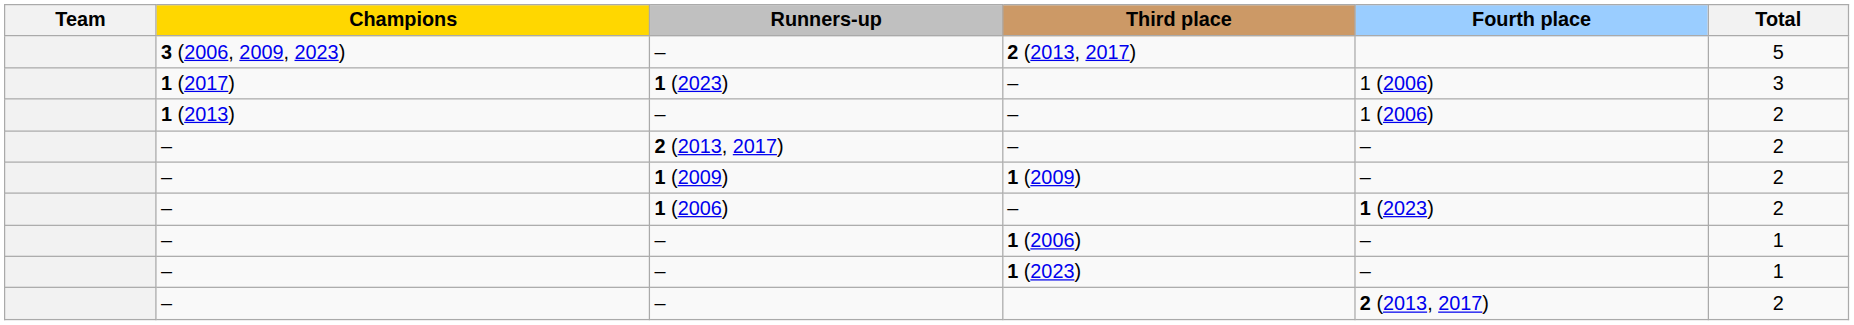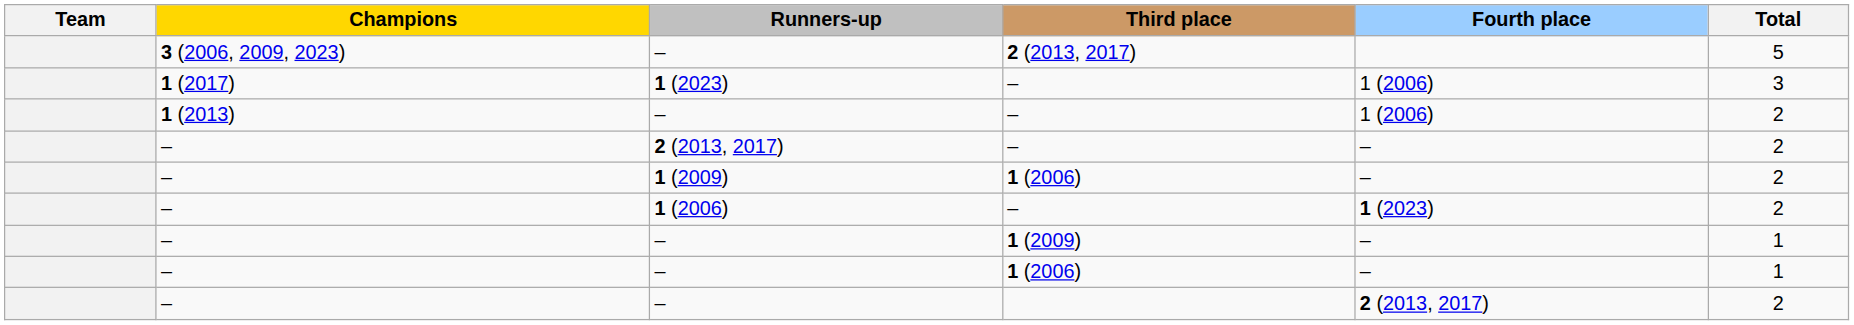(1044, 177) 1 (2009) -> (1044, 177) 1 (2006)
(1044, 240) 1 (2006) -> (1044, 240) 1 (2009)
(1044, 271) 1 (2023) -> (1044, 271) 1 (2006)
